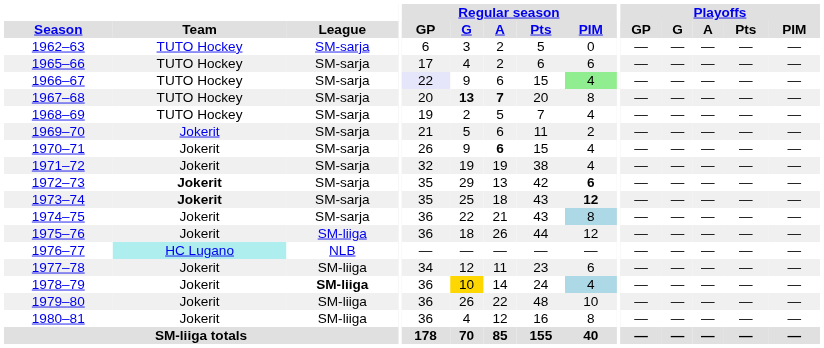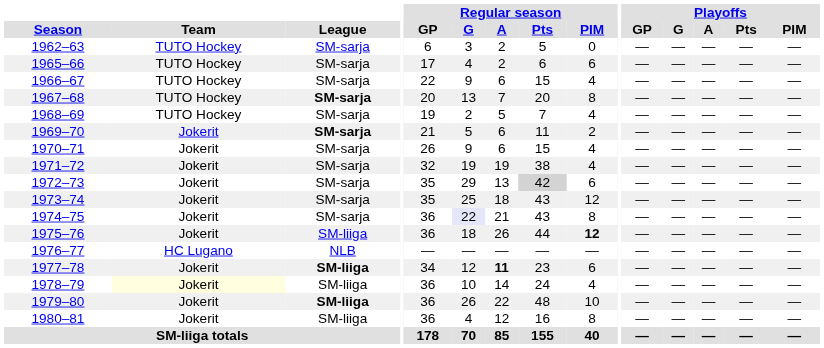(426, 80) lavender background -> (428, 80) no background
(591, 80) lightgreen background -> (592, 80) no background
(342, 97) normal -> (343, 97) bold
(467, 97) bold -> (468, 97) normal
(500, 97) bold -> (502, 97) normal
(342, 131) normal -> (343, 131) bold
(500, 148) bold -> (502, 148) normal
(200, 182) bold -> (198, 182) normal
(541, 182) no background -> (542, 182) lightgrey background
(591, 182) bold -> (592, 182) normal
(200, 199) bold -> (198, 199) normal
(591, 199) bold -> (592, 199) normal
(467, 216) no background -> (468, 216) lavender background
(591, 216) lightblue background -> (592, 216) no background
(591, 233) normal -> (592, 233) bold
(200, 250) paleturquoise background -> (198, 250) no background
(342, 267) normal -> (343, 267) bold
(500, 267) normal -> (502, 267) bold
(200, 284) no background -> (198, 284) lightyellow background
(342, 284) bold -> (343, 284) normal
(467, 284) gold background -> (468, 284) no background
(591, 284) lightblue background -> (592, 284) no background
(342, 301) normal -> (343, 301) bold
